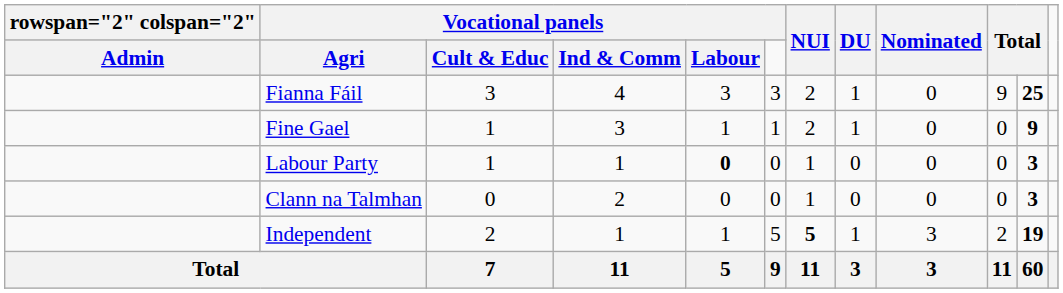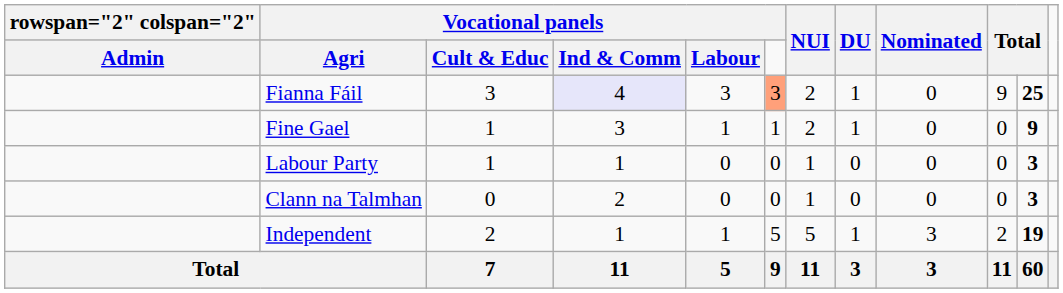(620, 93) no background -> (620, 93) lavender background
(775, 93) no background -> (775, 93) lightsalmon background
(725, 163) bold -> (725, 163) normal
(810, 234) bold -> (810, 234) normal
